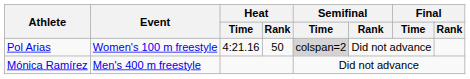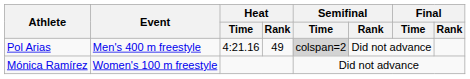(155, 48) Women's 100 m freestyle -> (147, 48) Men's 400 m freestyle
(277, 48) 50 -> (277, 48) 49
(147, 65) Men's 400 m freestyle -> (155, 65) Women's 100 m freestyle
